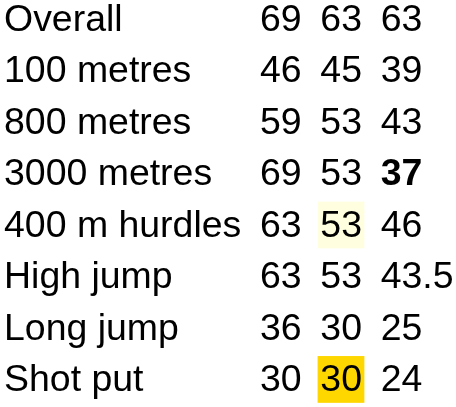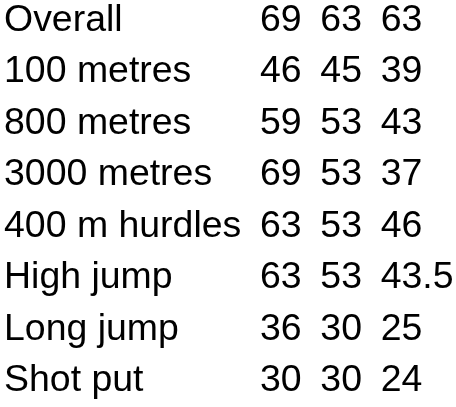(402, 172) bold -> (402, 172) normal
(341, 224) lightyellow background -> (341, 224) no background
(341, 378) gold background -> (341, 378) no background
